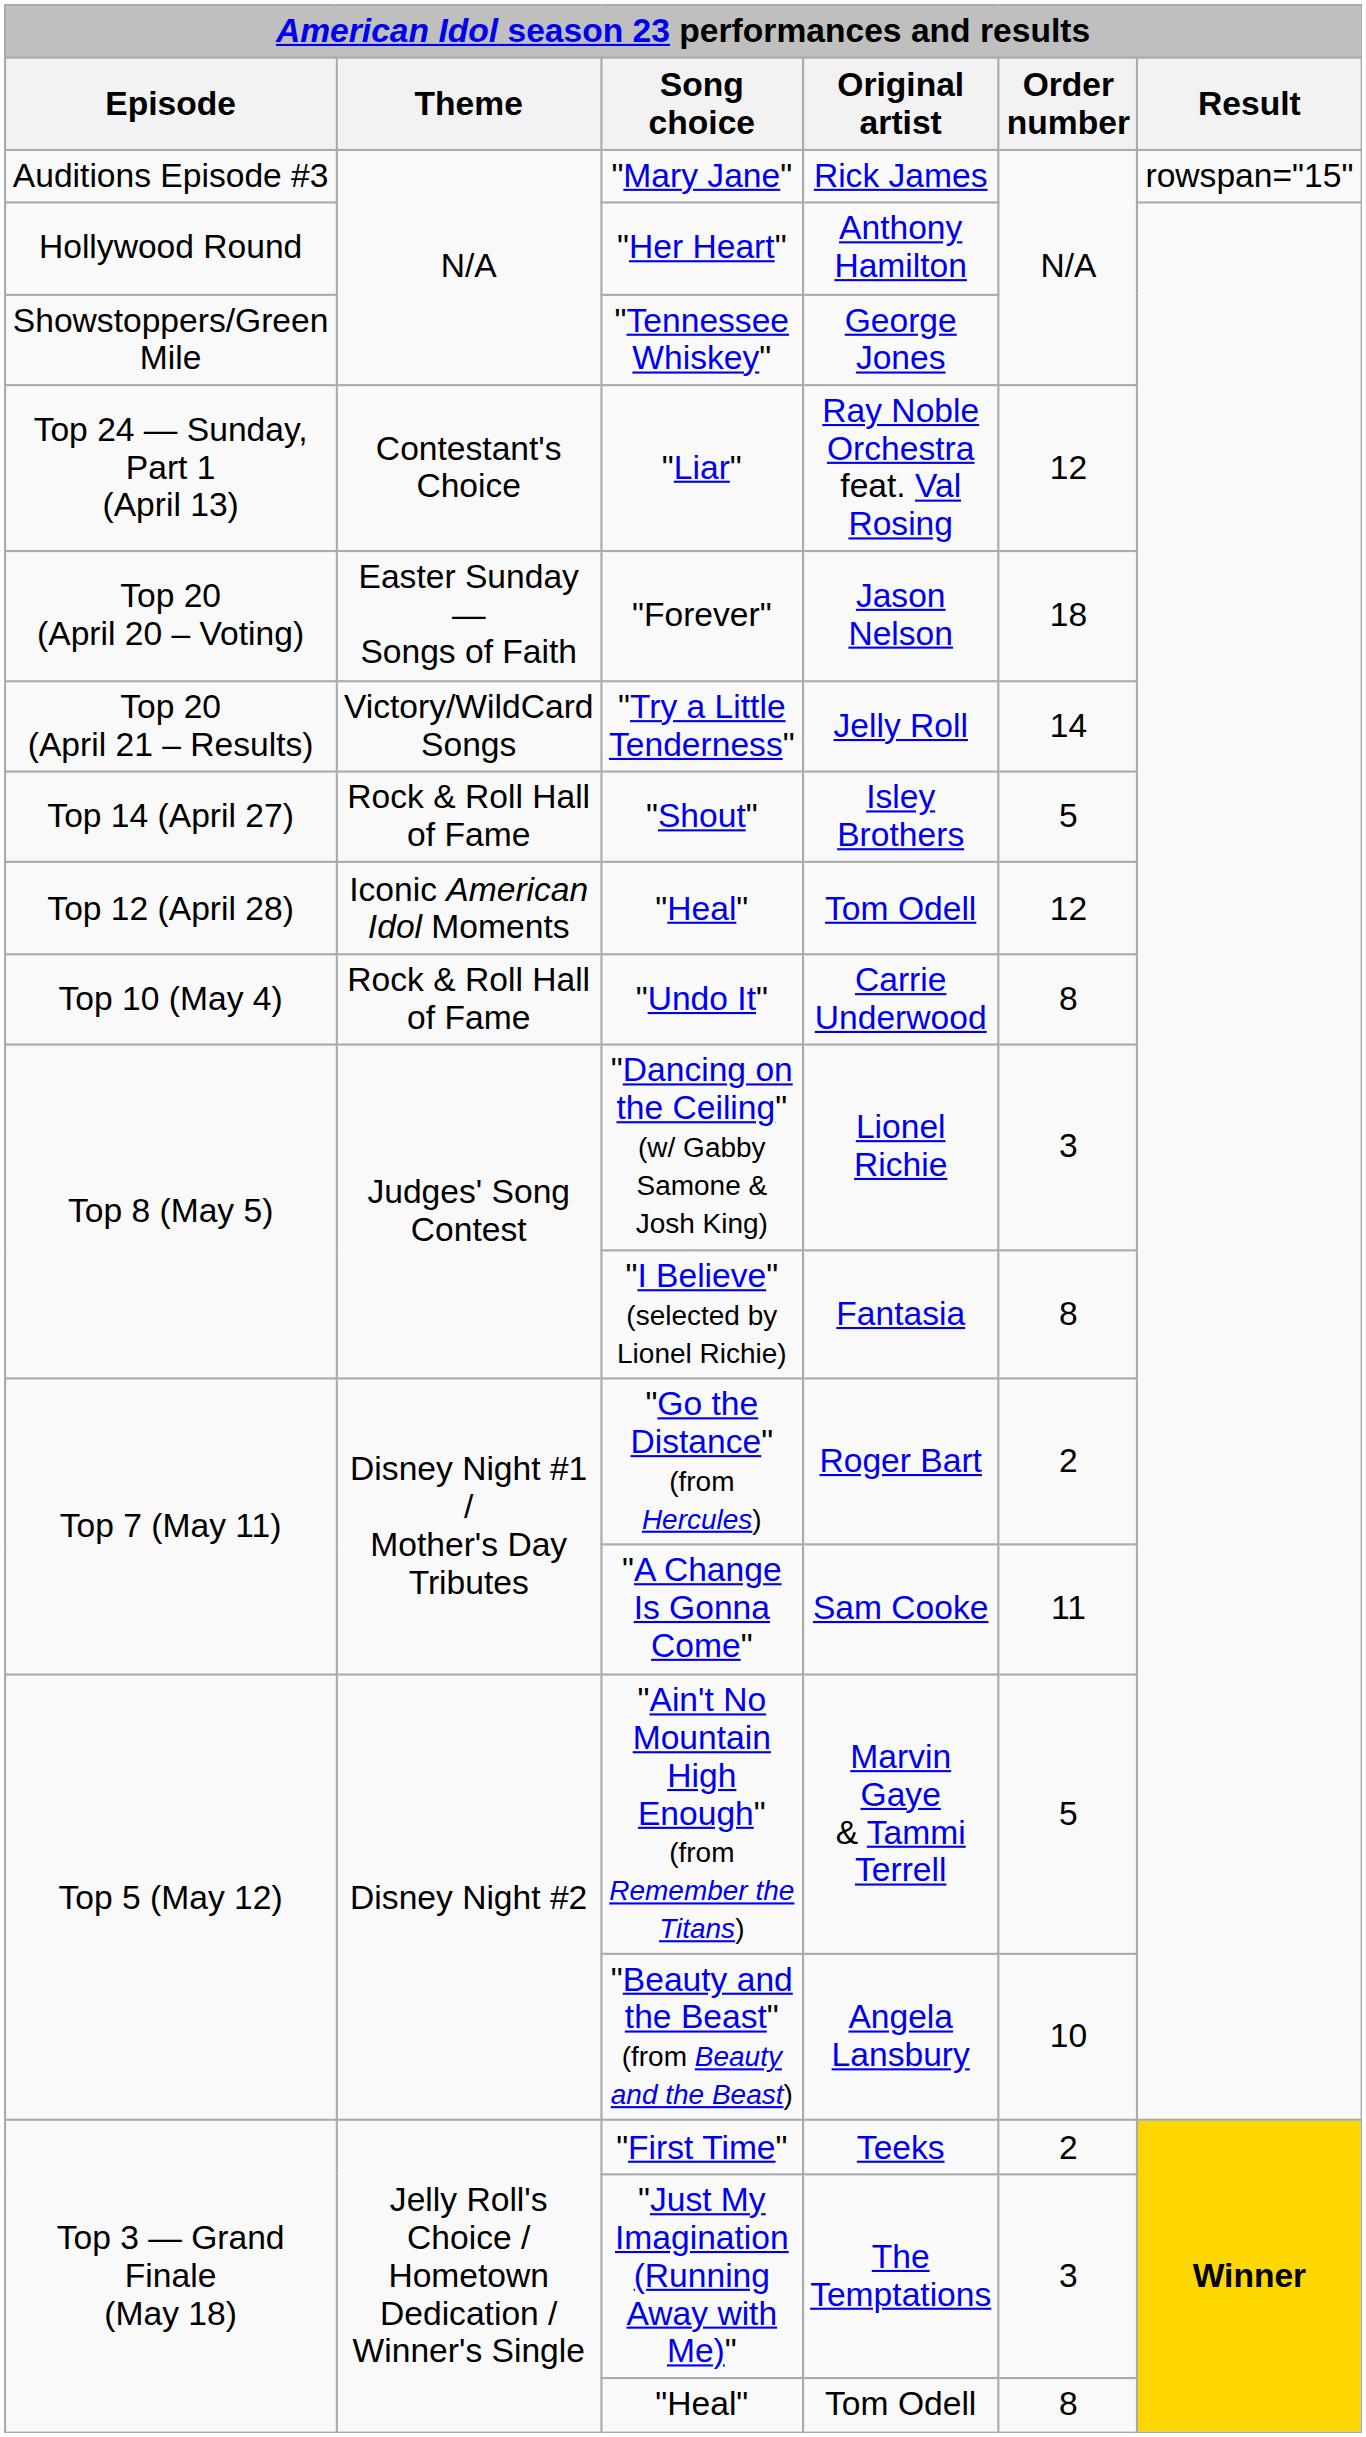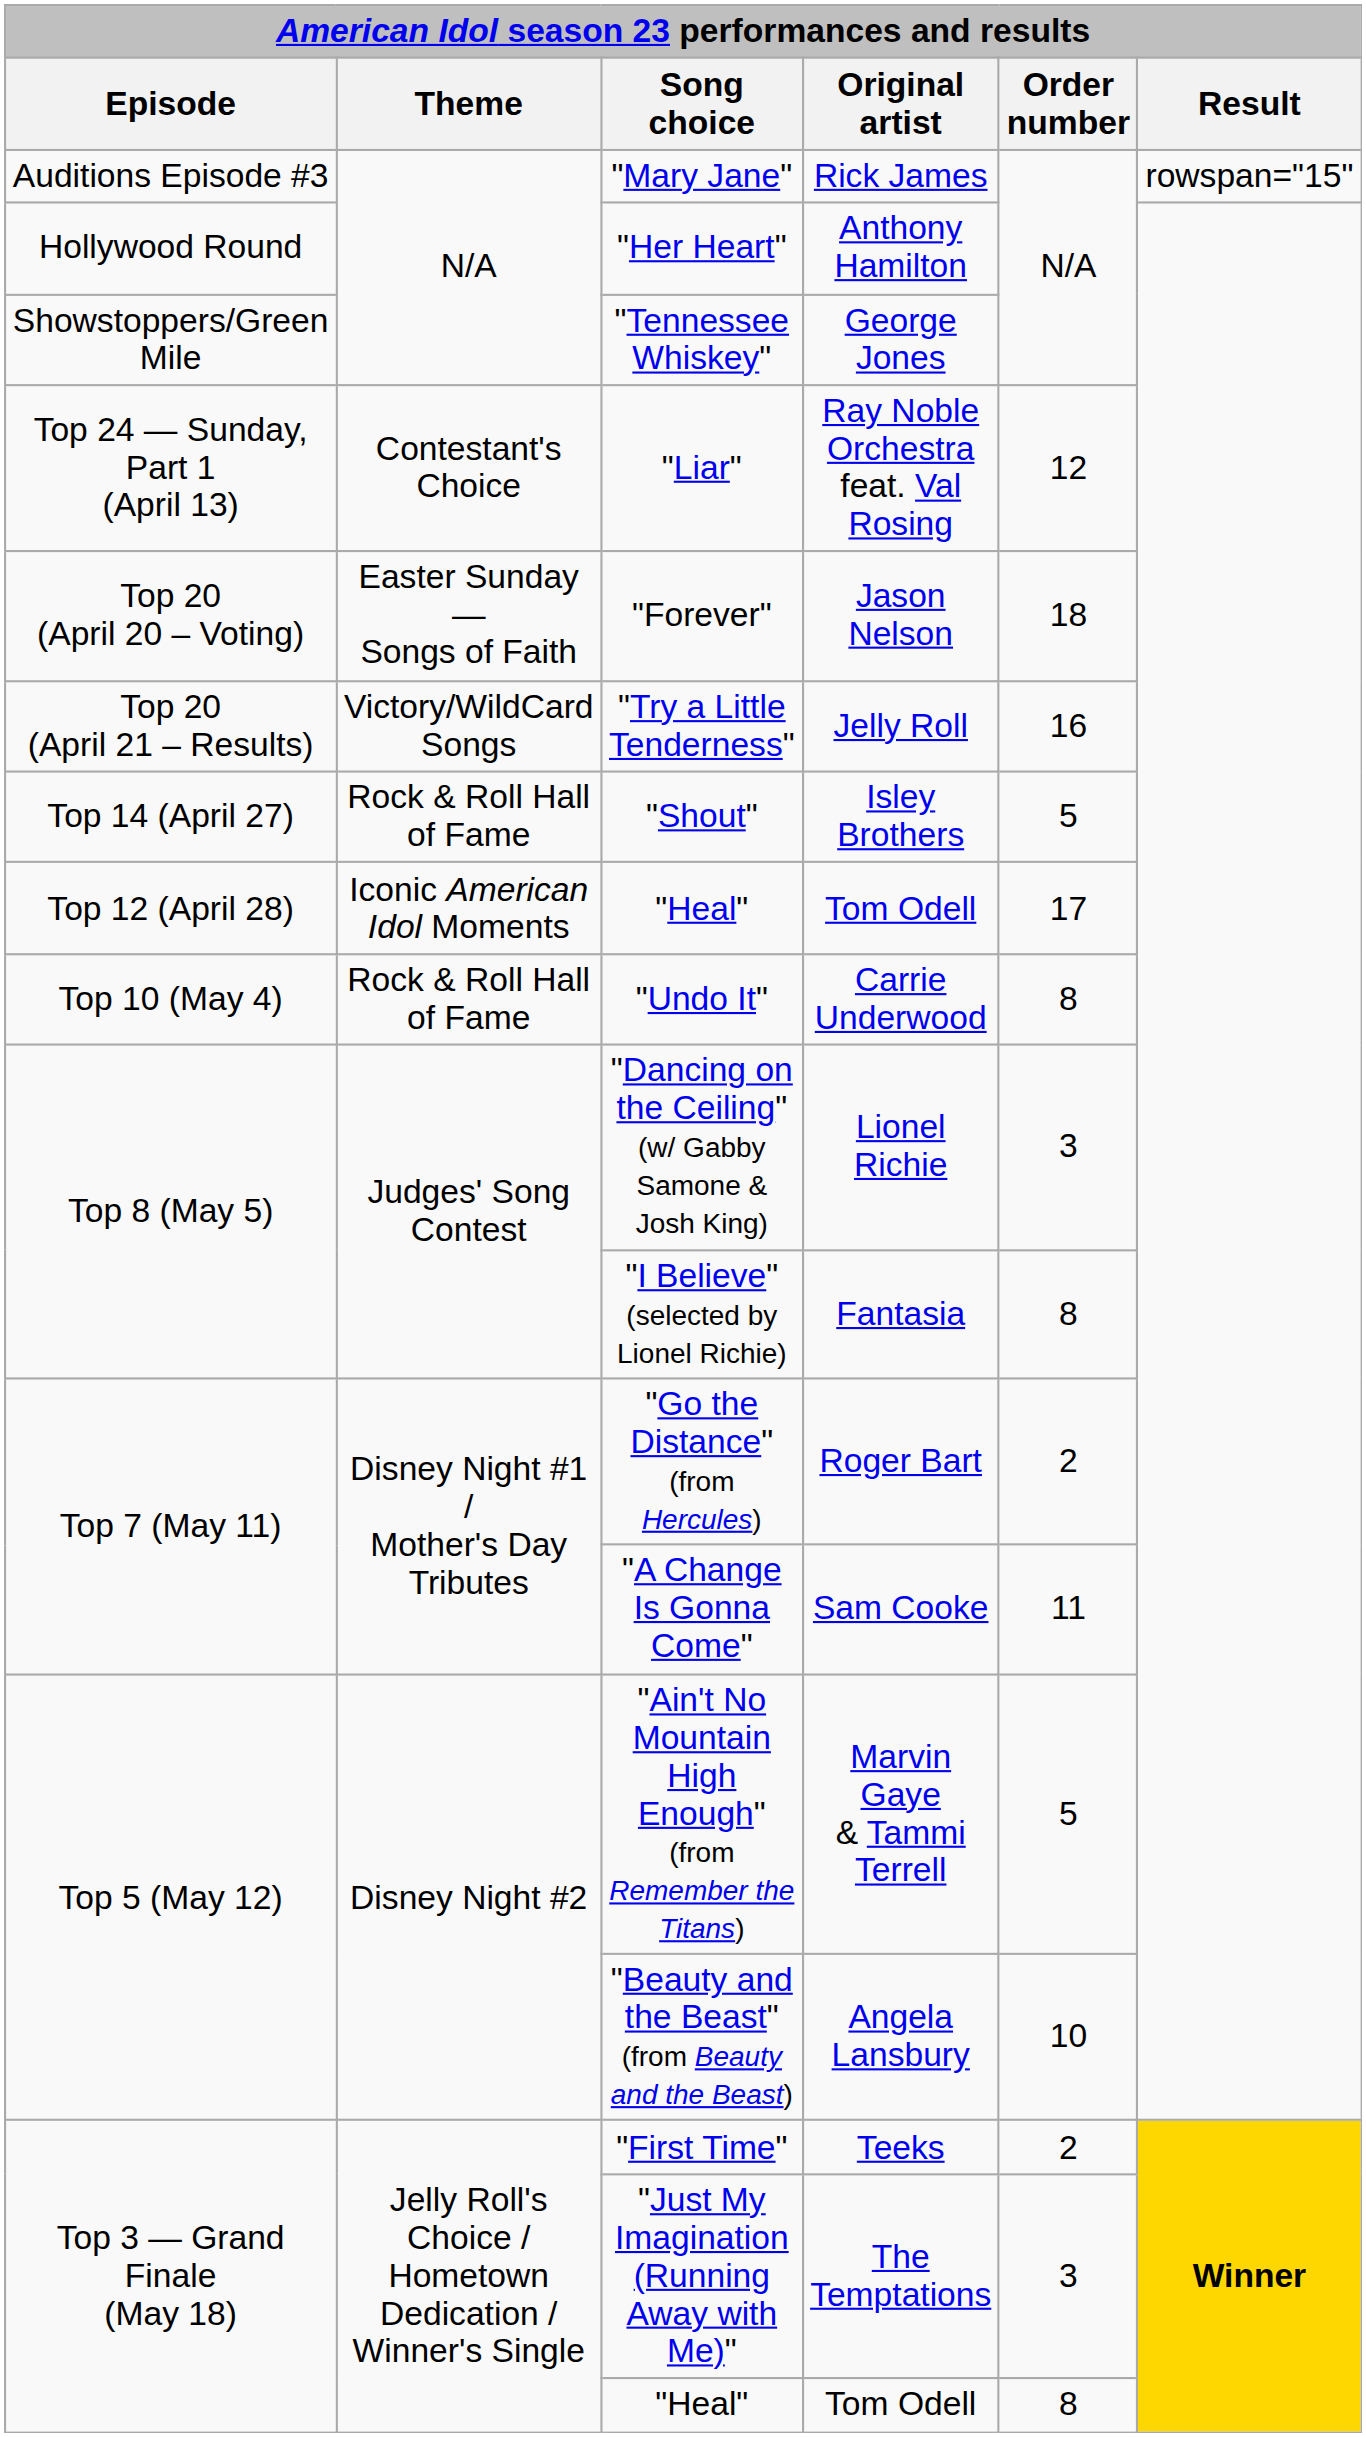(1068, 725) 14 -> (1068, 725) 16
(1068, 907) 12 -> (1068, 907) 17
